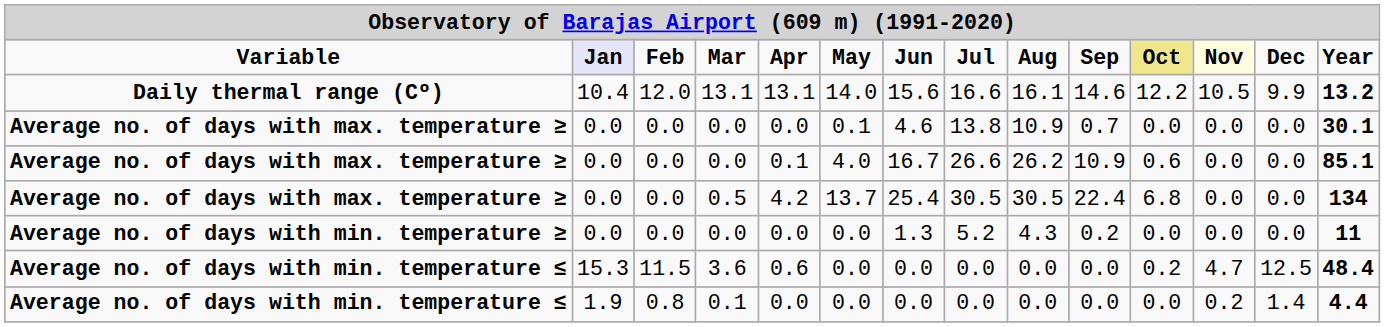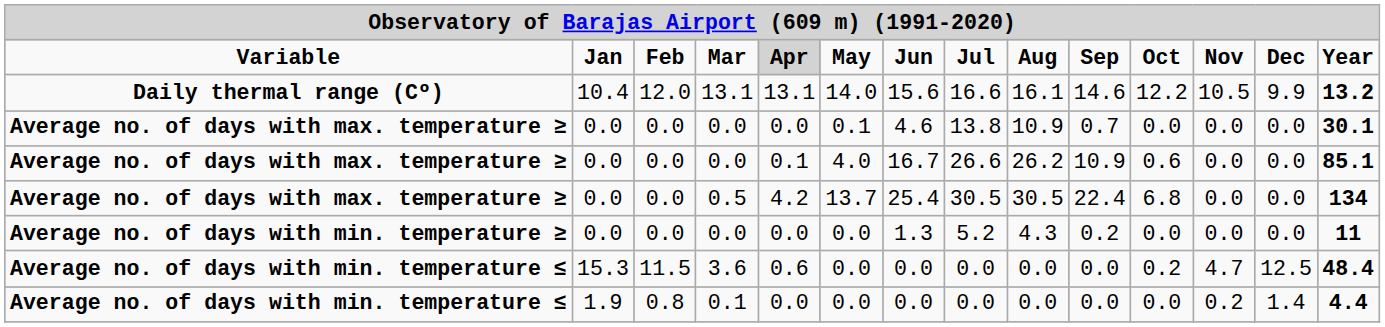(603, 58) lavender background -> (603, 58) no background
(789, 58) no background -> (789, 58) lightgrey background
(1162, 58) khaki background -> (1162, 58) no background
(1224, 58) lightyellow background -> (1224, 58) no background
